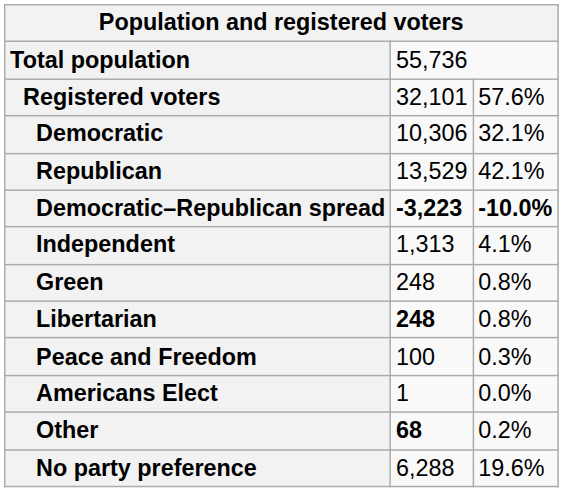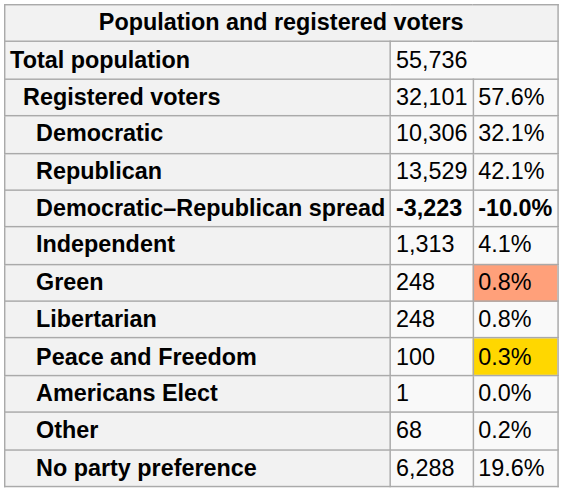(505, 282) no background -> (505, 282) lightsalmon background
(416, 319) bold -> (416, 319) normal
(505, 356) no background -> (505, 356) gold background
(409, 430) bold -> (409, 430) normal
